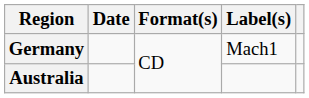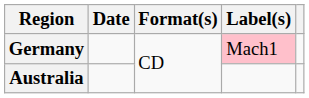(252, 48) no background -> (252, 48) pink background
